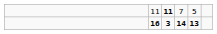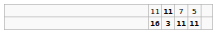(181, 23) 14 -> (181, 23) 11
(194, 23) 13 -> (194, 23) 11
